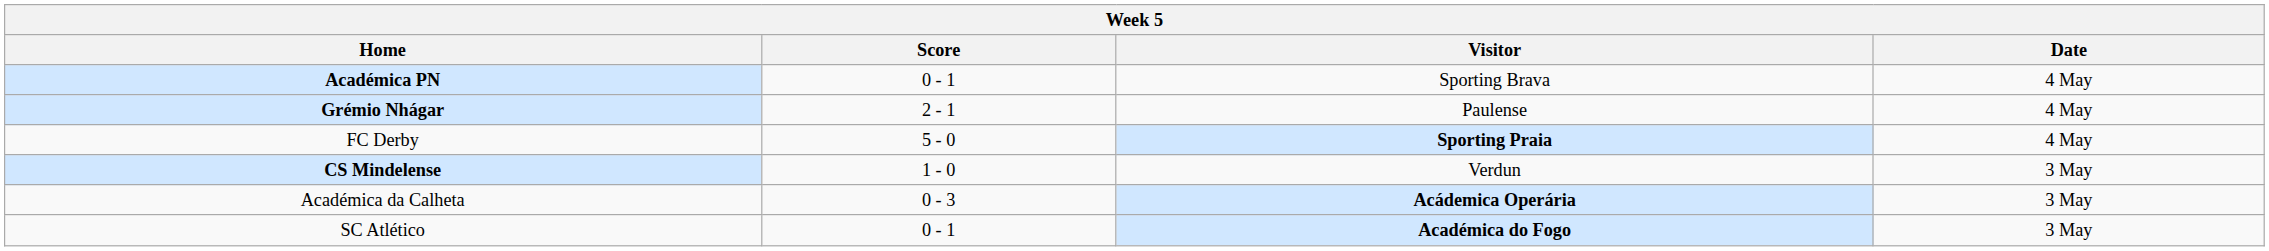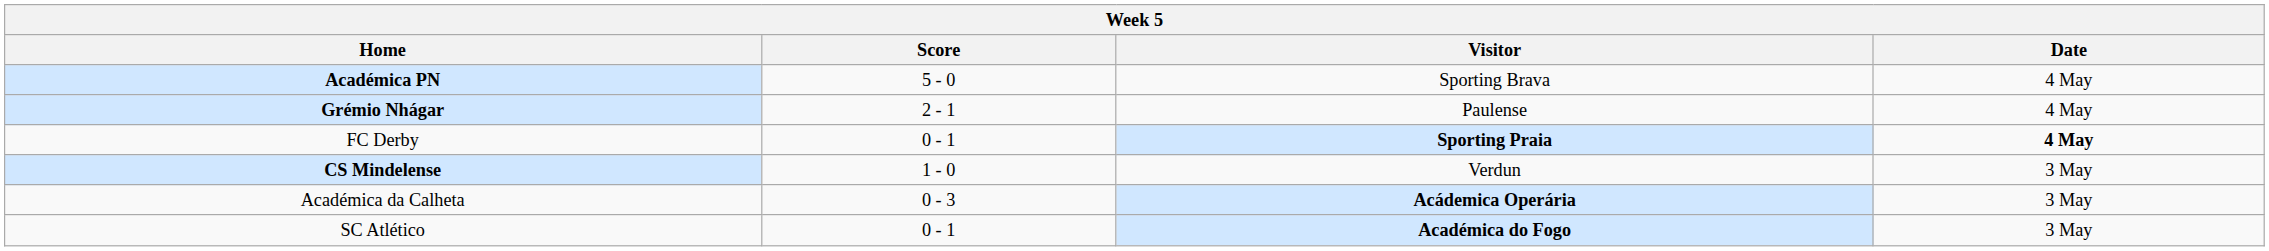(939, 79) 0 - 1 -> (939, 79) 5 - 0
(939, 140) 5 - 0 -> (939, 140) 0 - 1
(2069, 140) normal -> (2069, 140) bold
